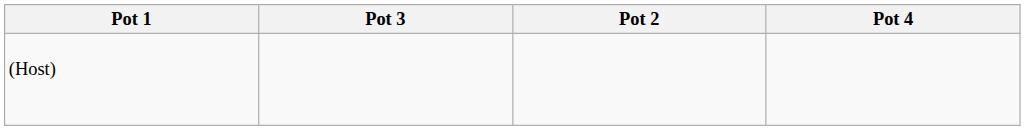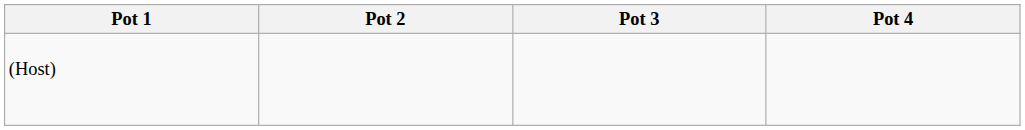columns swapped: (639, 19) <-> (385, 19)
